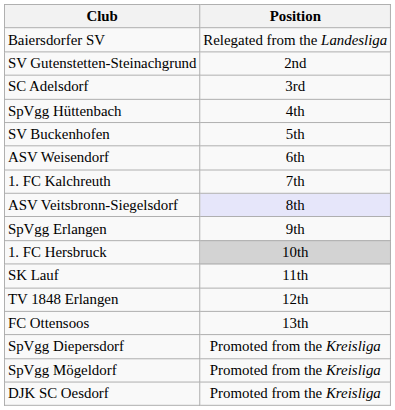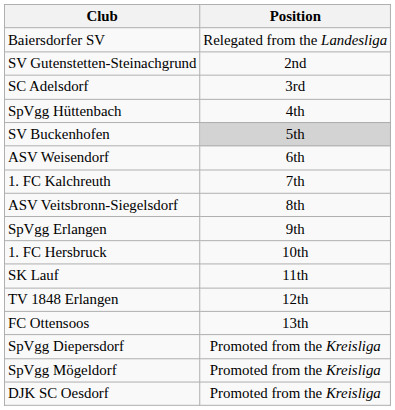(295, 134) no background -> (295, 134) lightgrey background
(295, 205) lavender background -> (295, 205) no background
(295, 252) lightgrey background -> (295, 252) no background
